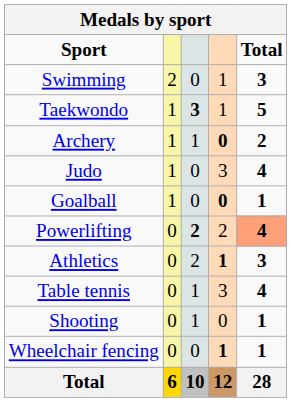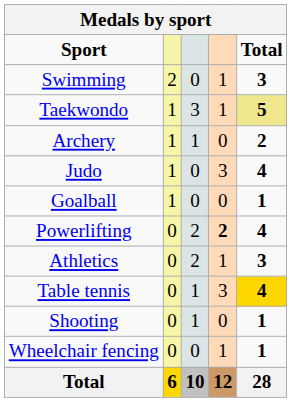(195, 110) bold -> (195, 110) normal
(262, 110) no background -> (262, 110) khaki background
(223, 140) bold -> (223, 140) normal
(223, 201) bold -> (223, 201) normal
(195, 231) bold -> (195, 231) normal
(223, 231) normal -> (223, 231) bold
(262, 231) lightsalmon background -> (262, 231) no background
(223, 261) bold -> (223, 261) normal
(262, 291) no background -> (262, 291) gold background
(223, 352) bold -> (223, 352) normal
